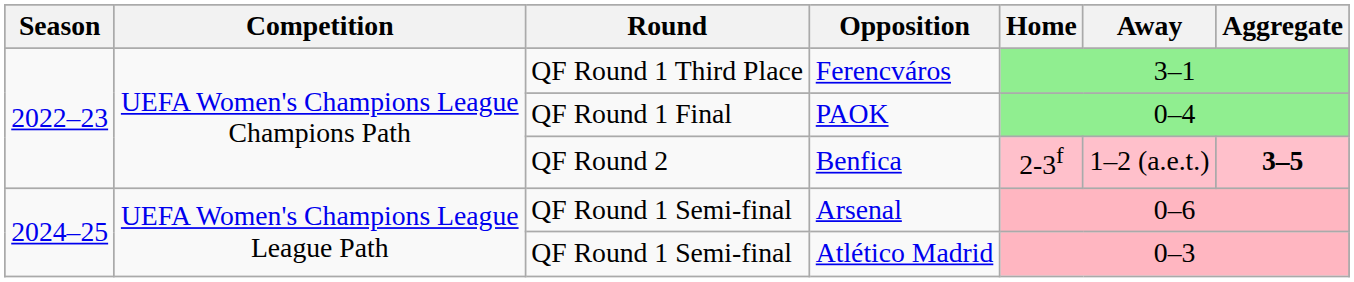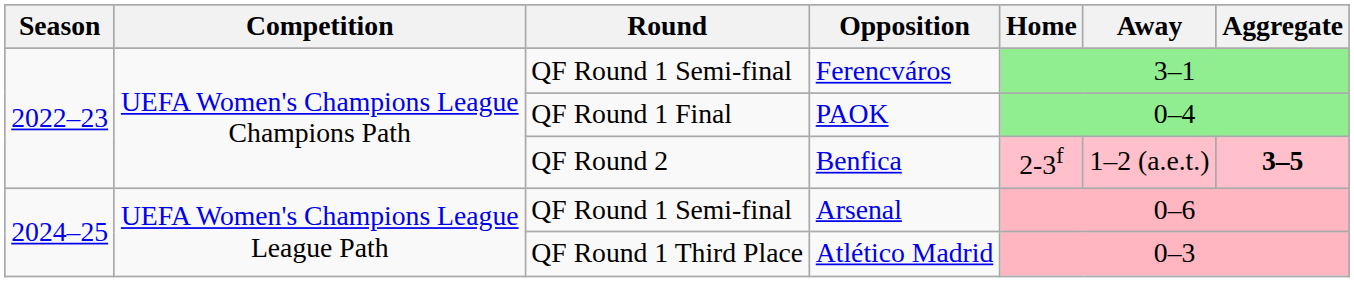(667, 70) QF Round 1 Third Place -> (662, 70) QF Round 1 Semi-final
(662, 253) QF Round 1 Semi-final -> (667, 253) QF Round 1 Third Place
